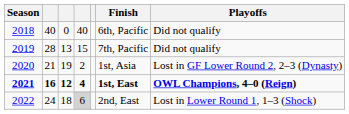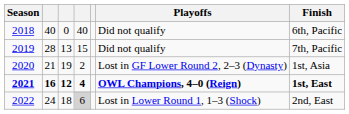columns swapped: (123, 13) <-> (248, 13)
